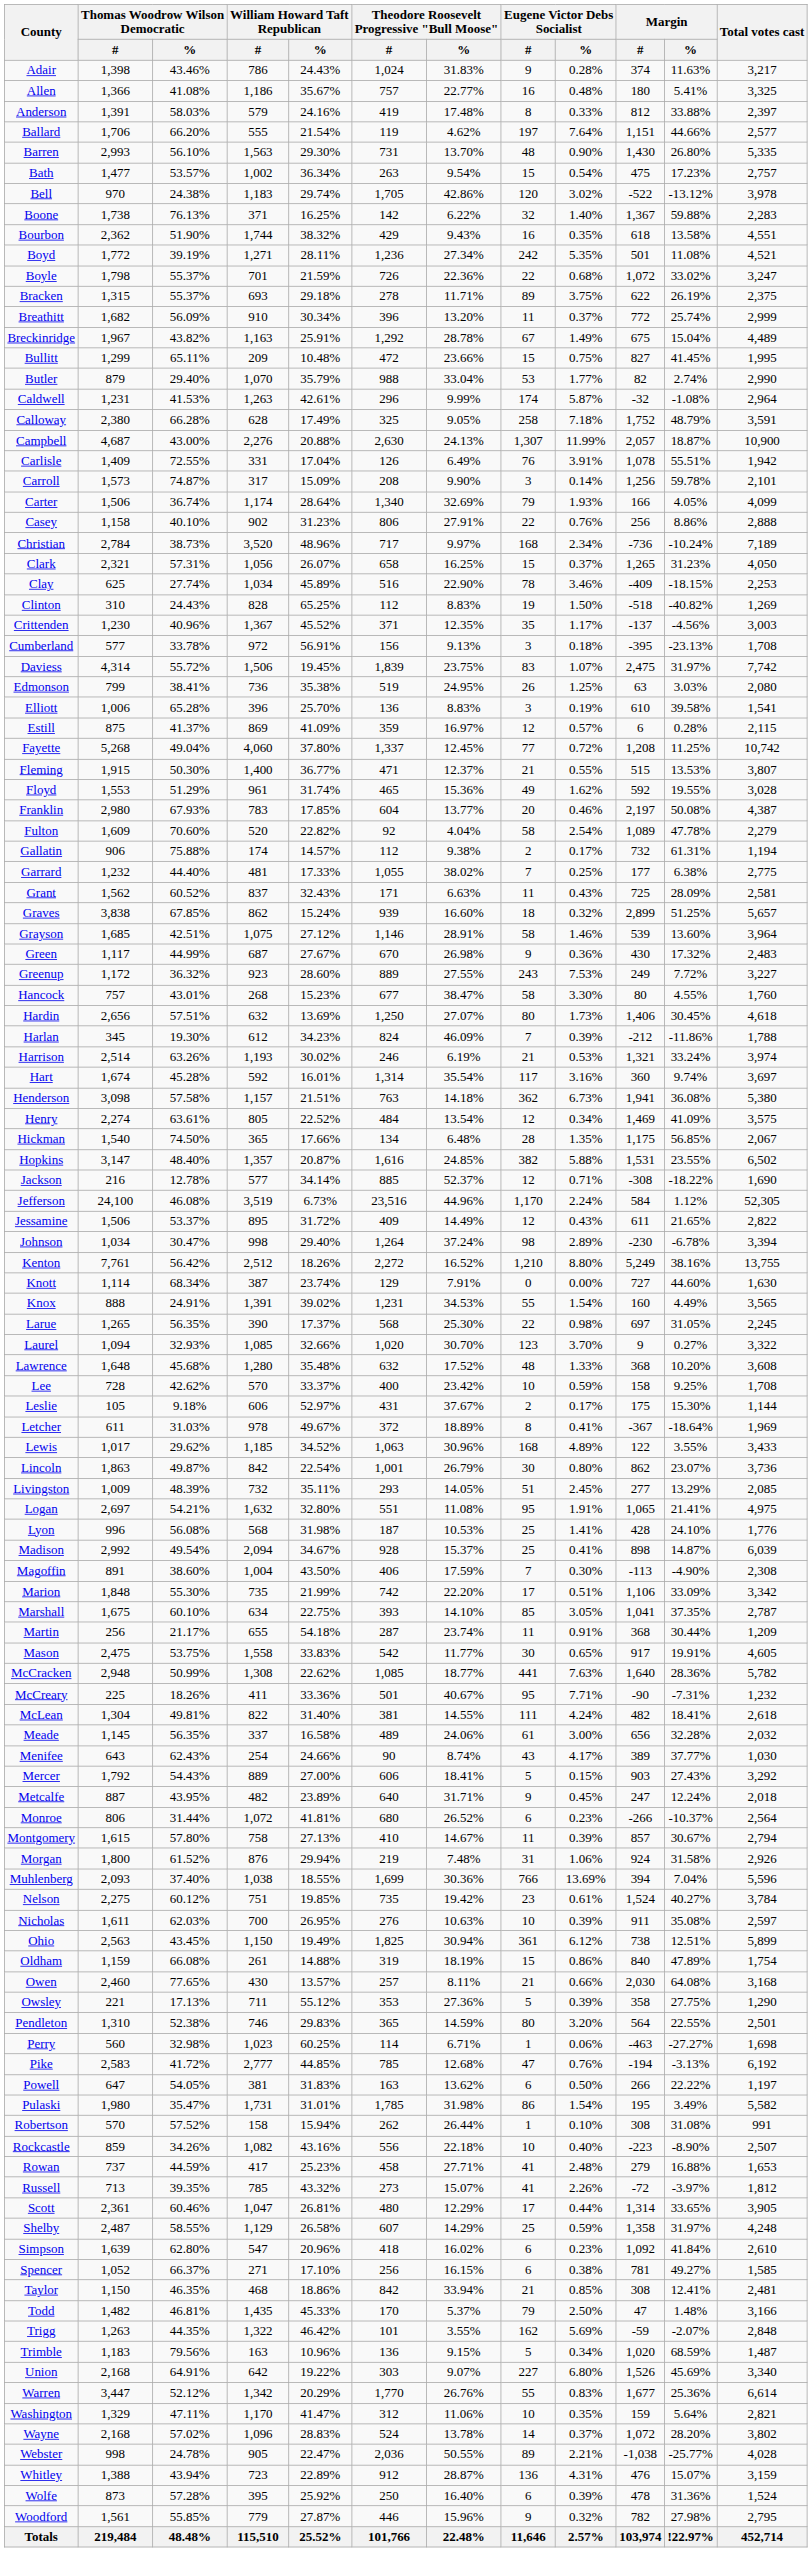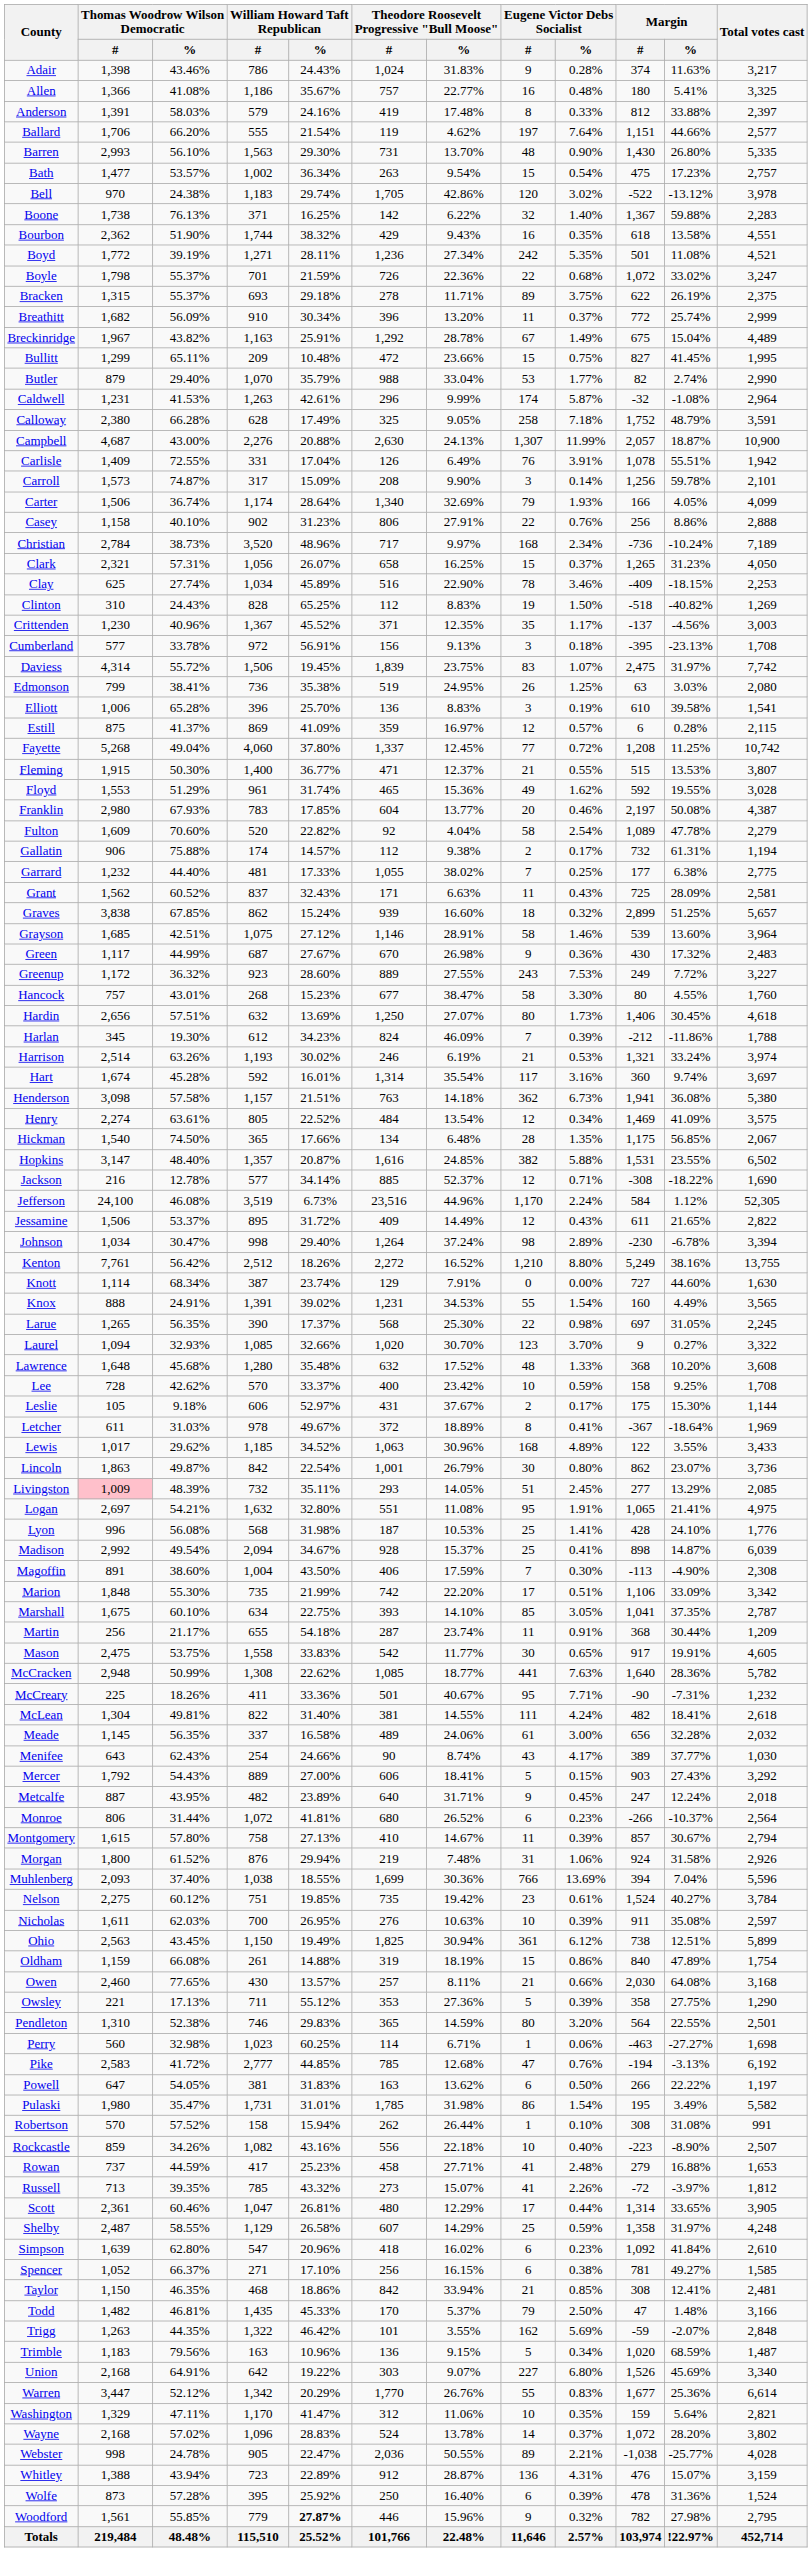(115, 1488) no background -> (115, 1488) pink background
(320, 2516) normal -> (320, 2516) bold
